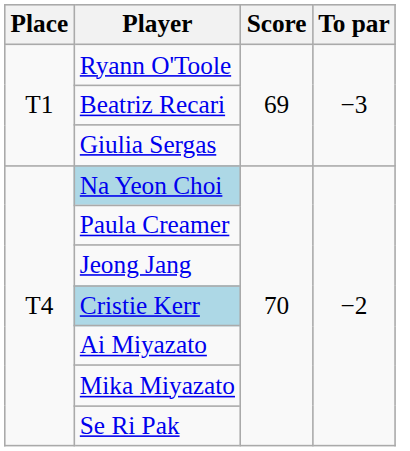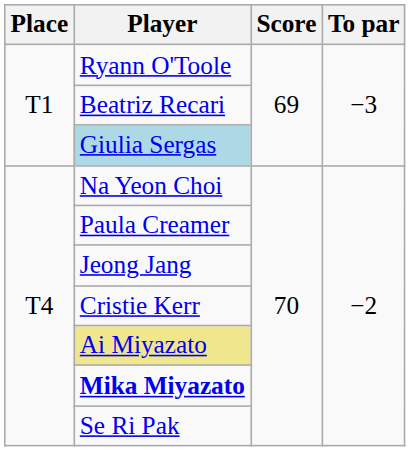(148, 144) no background -> (148, 144) lightblue background
(151, 184) lightblue background -> (151, 184) no background
(140, 305) lightblue background -> (140, 305) no background
(143, 345) no background -> (143, 345) khaki background
(157, 385) normal -> (162, 385) bold
